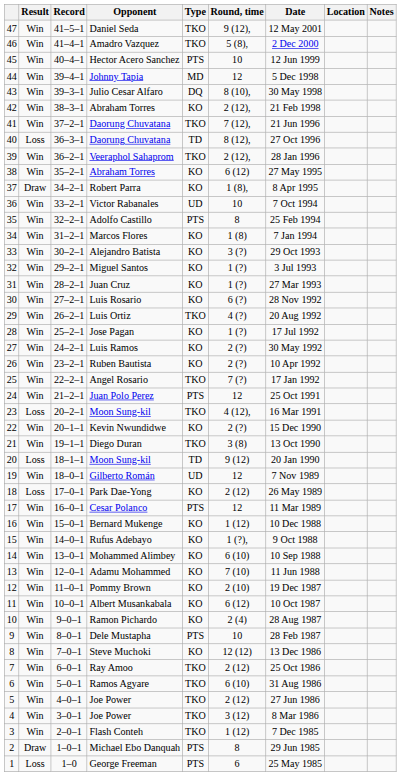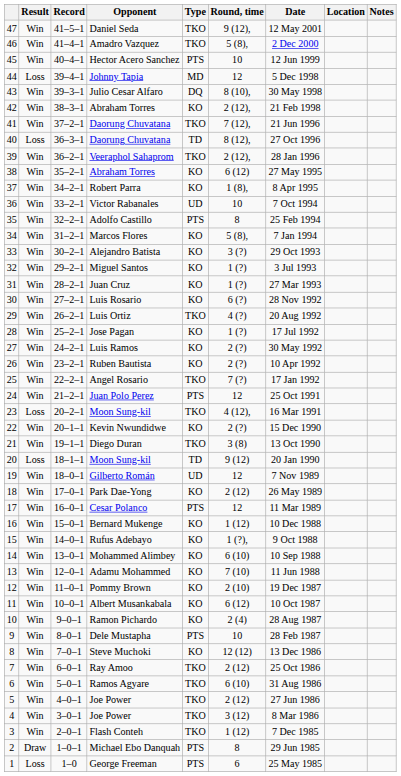(35, 76) Win -> (35, 76) Loss
(35, 188) Draw -> (35, 188) Win
(237, 236) 1 (8) -> (237, 236) 5 (8),
(35, 492) Loss -> (35, 492) Win
